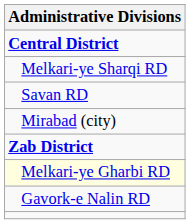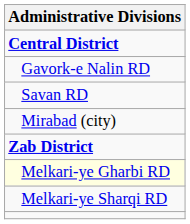(94, 69) Melkari-ye Sharqi RD -> (86, 69) Gavork-e Nalin RD
(86, 198) Gavork-e Nalin RD -> (94, 198) Melkari-ye Sharqi RD
